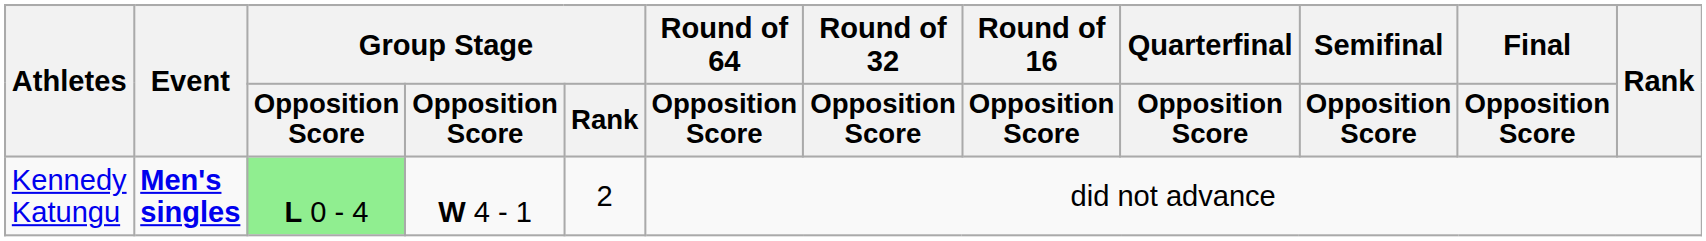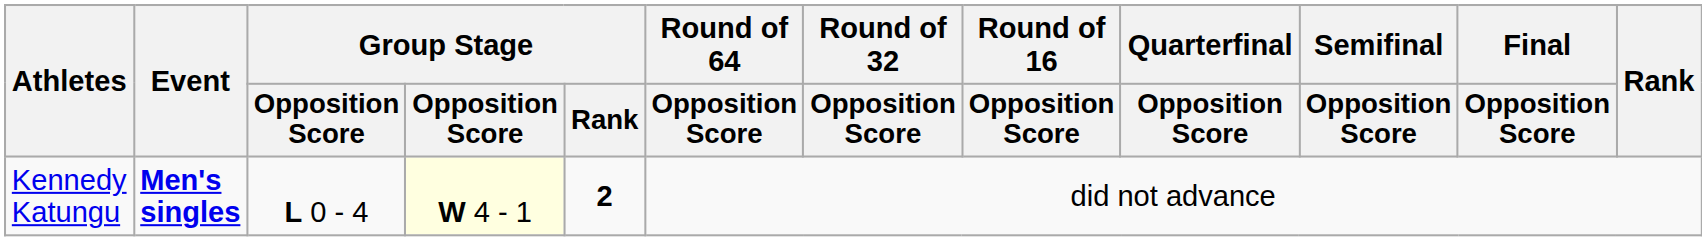(327, 213) lightgreen background -> (327, 213) no background
(485, 213) no background -> (485, 213) lightyellow background
(605, 196) normal -> (605, 196) bold
